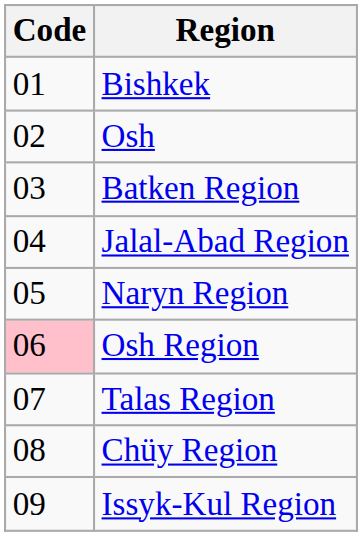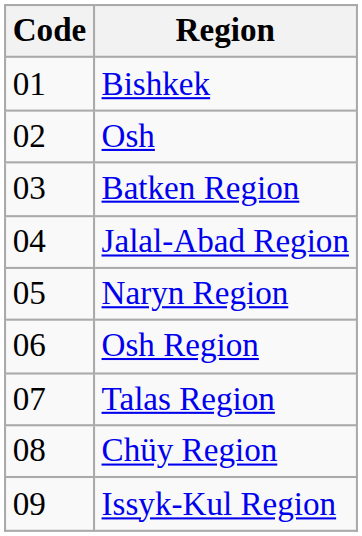(29, 345) pink background -> (29, 345) no background
